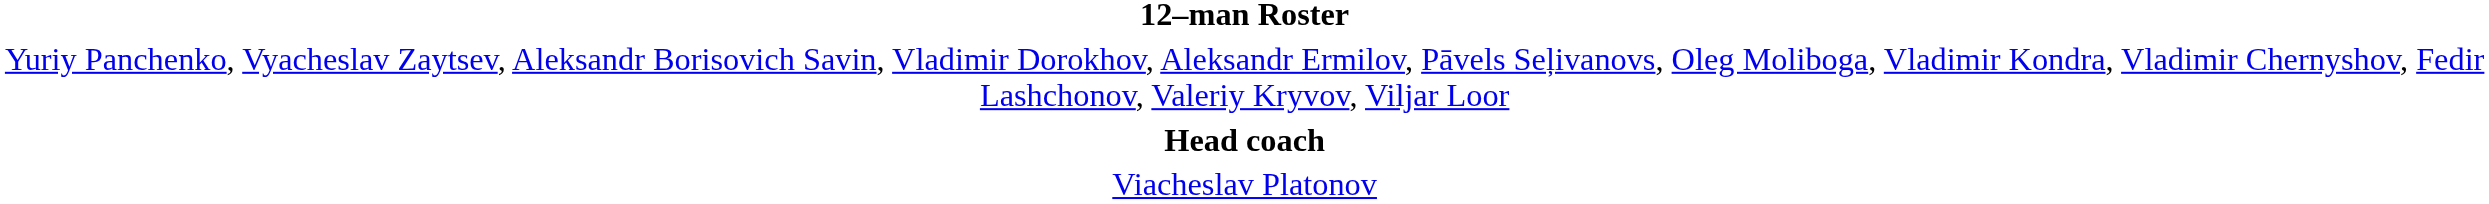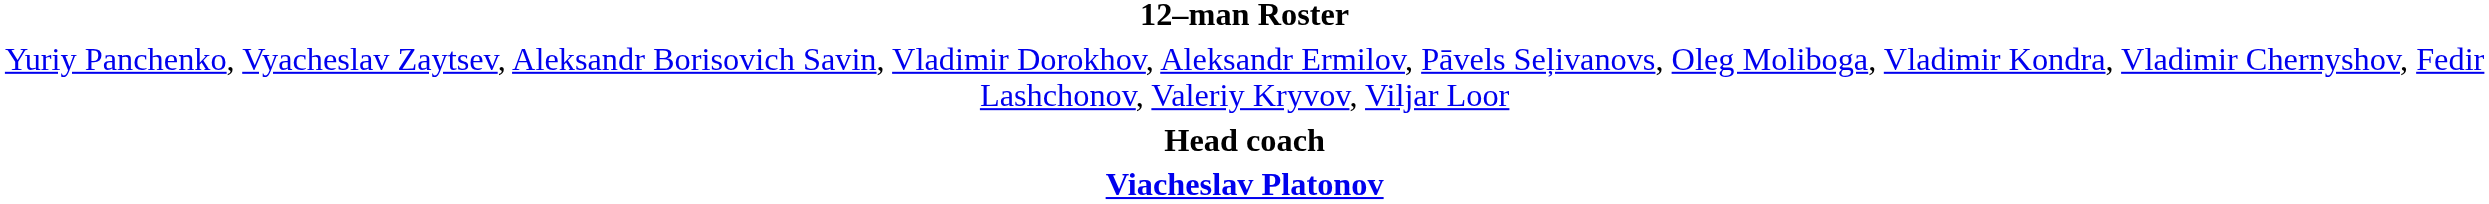(1245, 184) normal -> (1245, 184) bold
